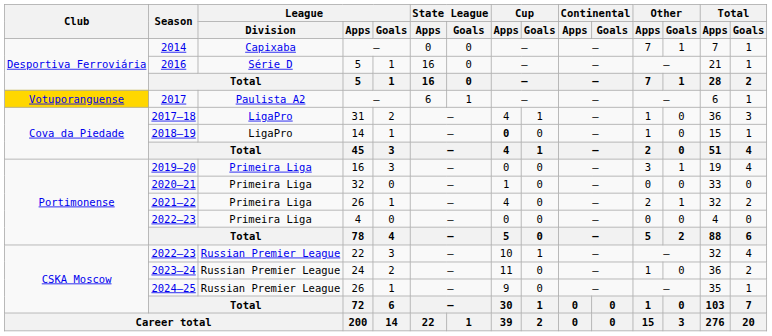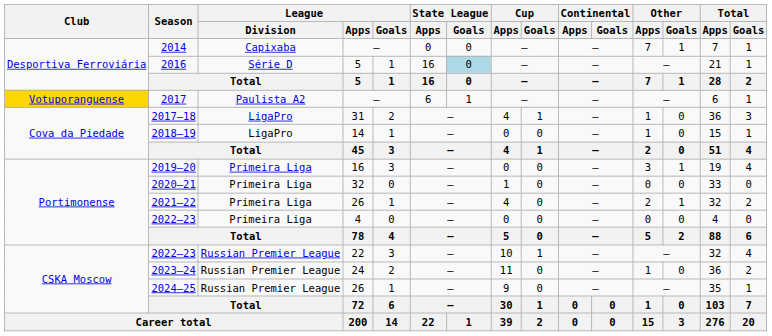(469, 64) no background -> (469, 64) lightblue background
(506, 133) bold -> (506, 133) normal
